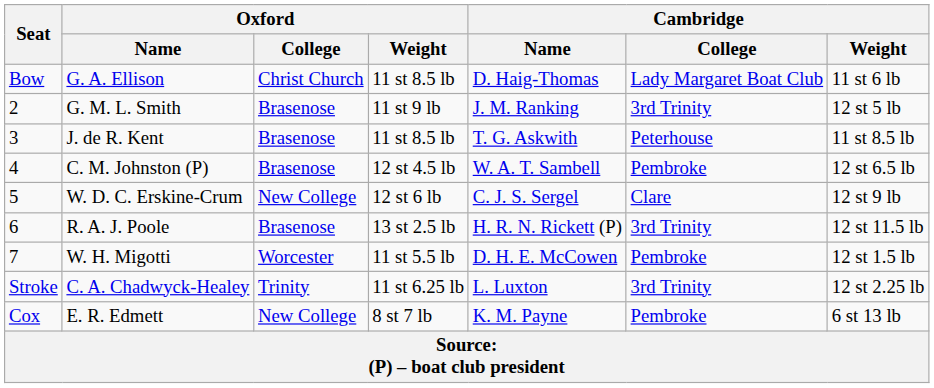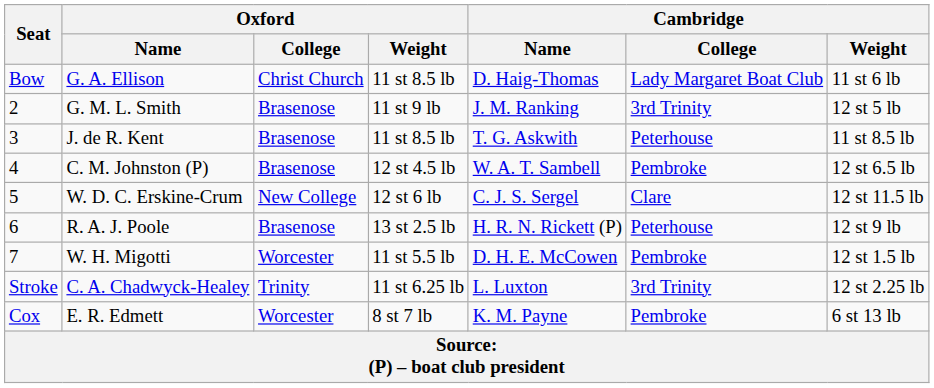(866, 197) 12 st 9 lb -> (878, 197) 12 st 11.5 lb
(671, 227) 3rd Trinity -> (672, 227) Peterhouse
(878, 227) 12 st 11.5 lb -> (866, 227) 12 st 9 lb
(307, 316) New College -> (296, 316) Worcester
